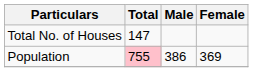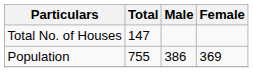(139, 56) pink background -> (139, 56) no background
